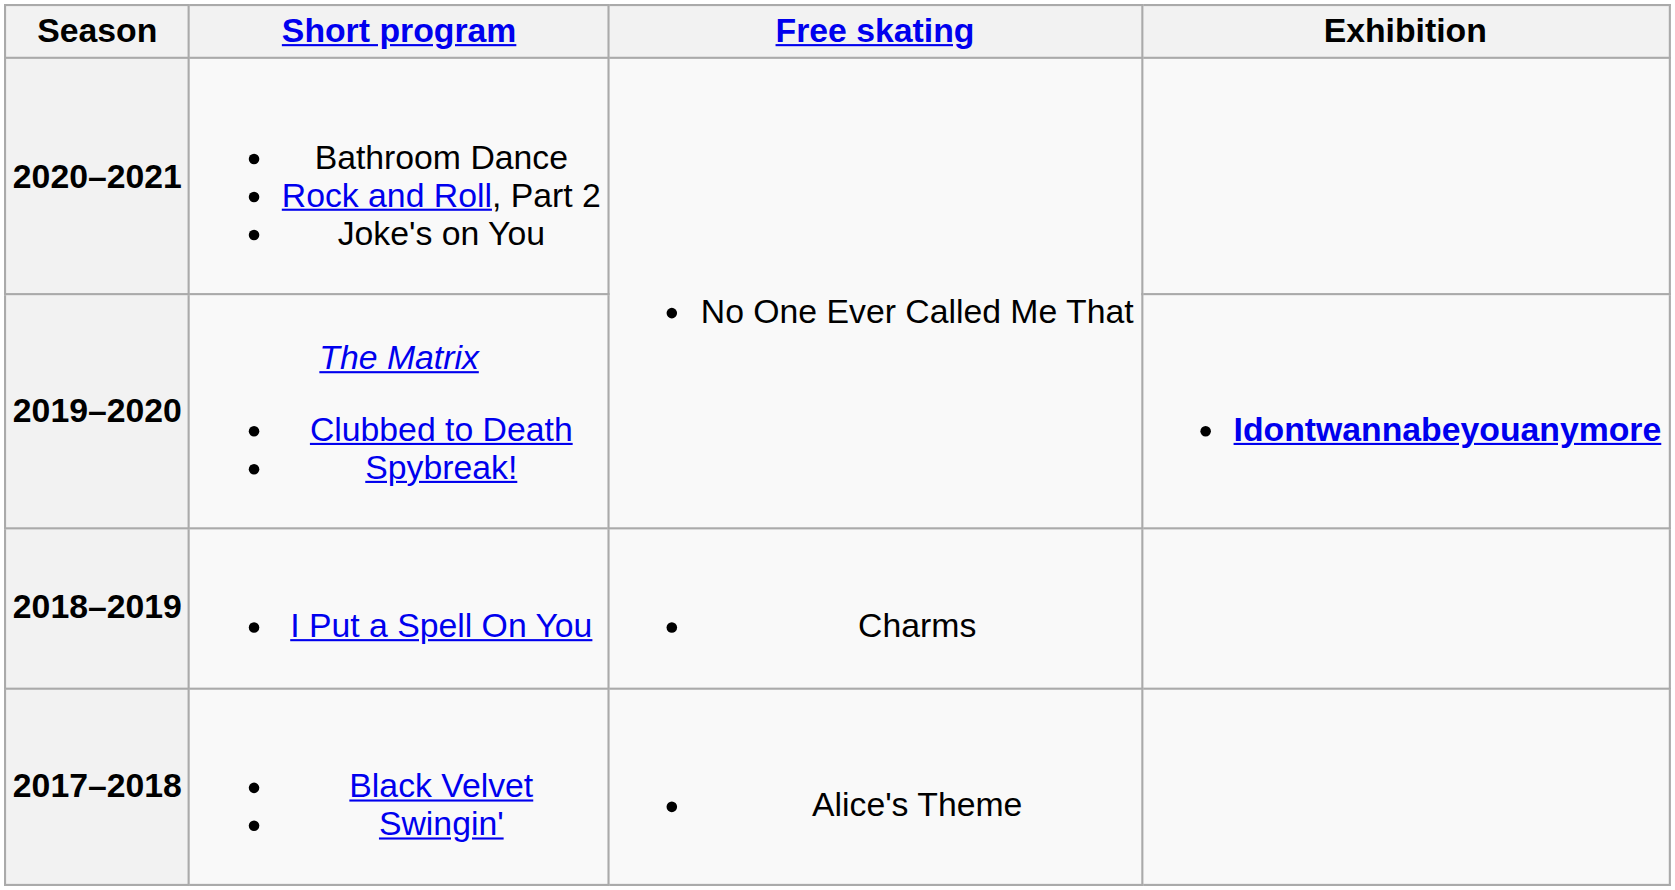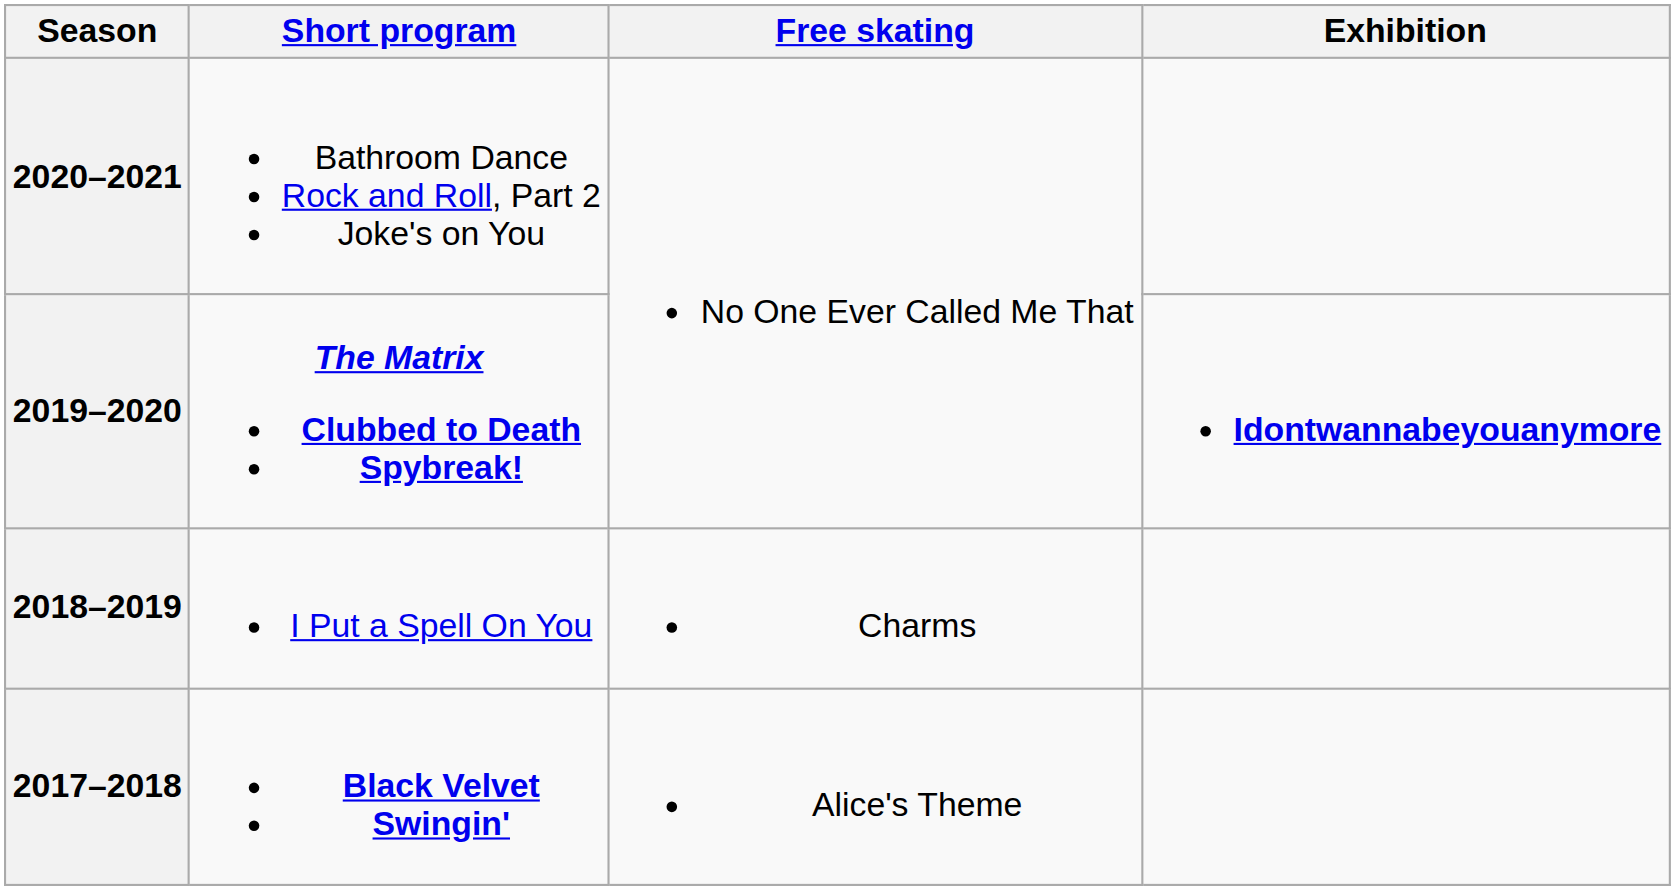(399, 413) normal -> (399, 413) bold
(399, 805) normal -> (399, 805) bold
